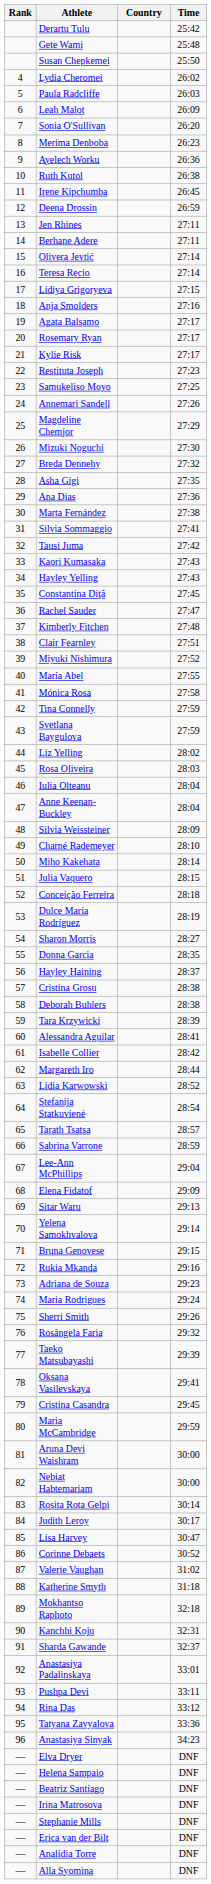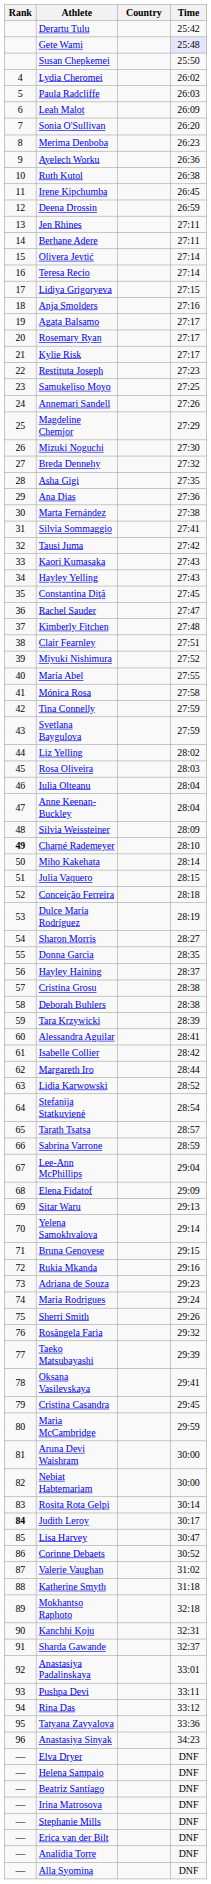(189, 45) no background -> (189, 45) lavender background
(20, 846) normal -> (20, 846) bold
(20, 1521) normal -> (20, 1521) bold
